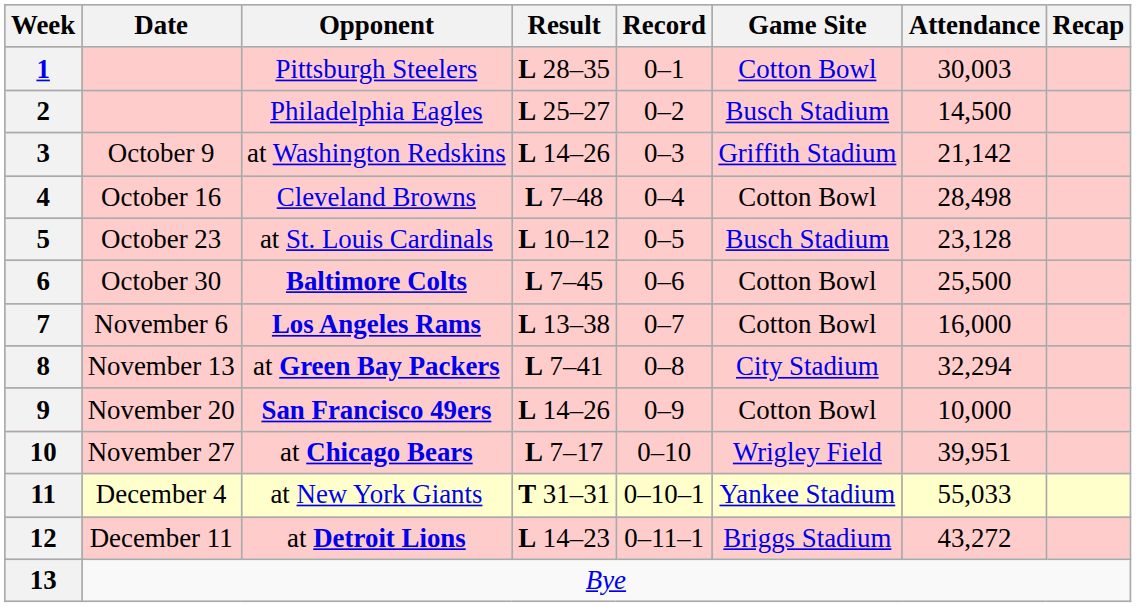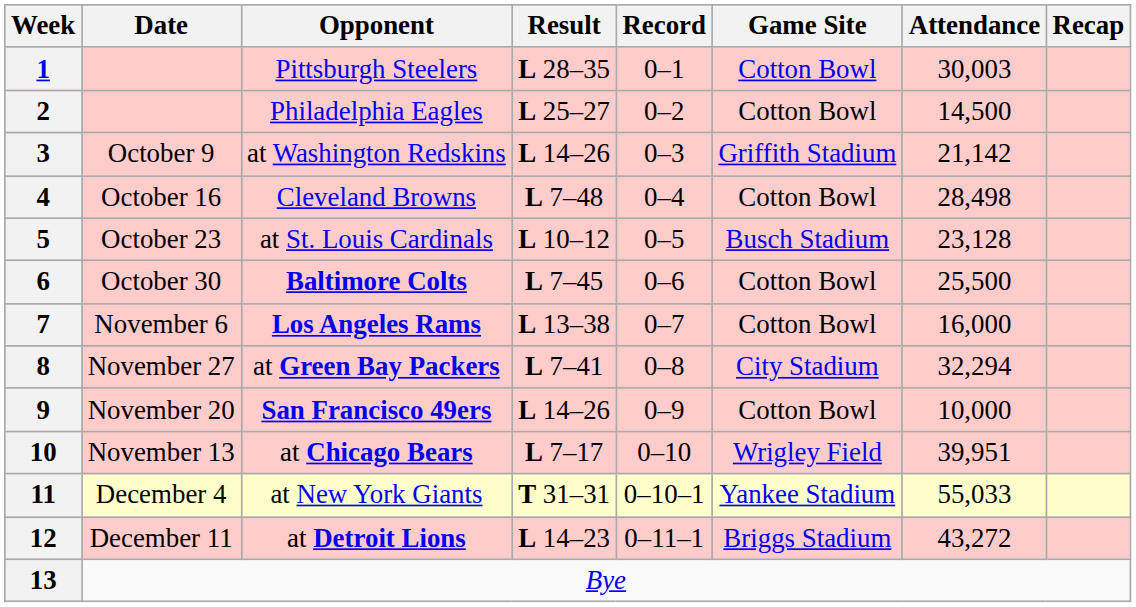(807, 111) Busch Stadium -> (807, 111) Cotton Bowl
(161, 366) November 13 -> (161, 366) November 27
(161, 452) November 27 -> (161, 452) November 13
